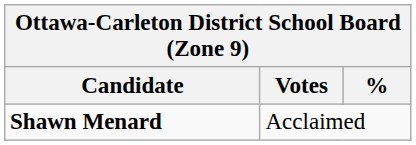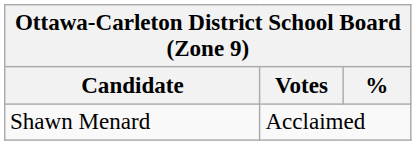(86, 121) bold -> (80, 121) normal
